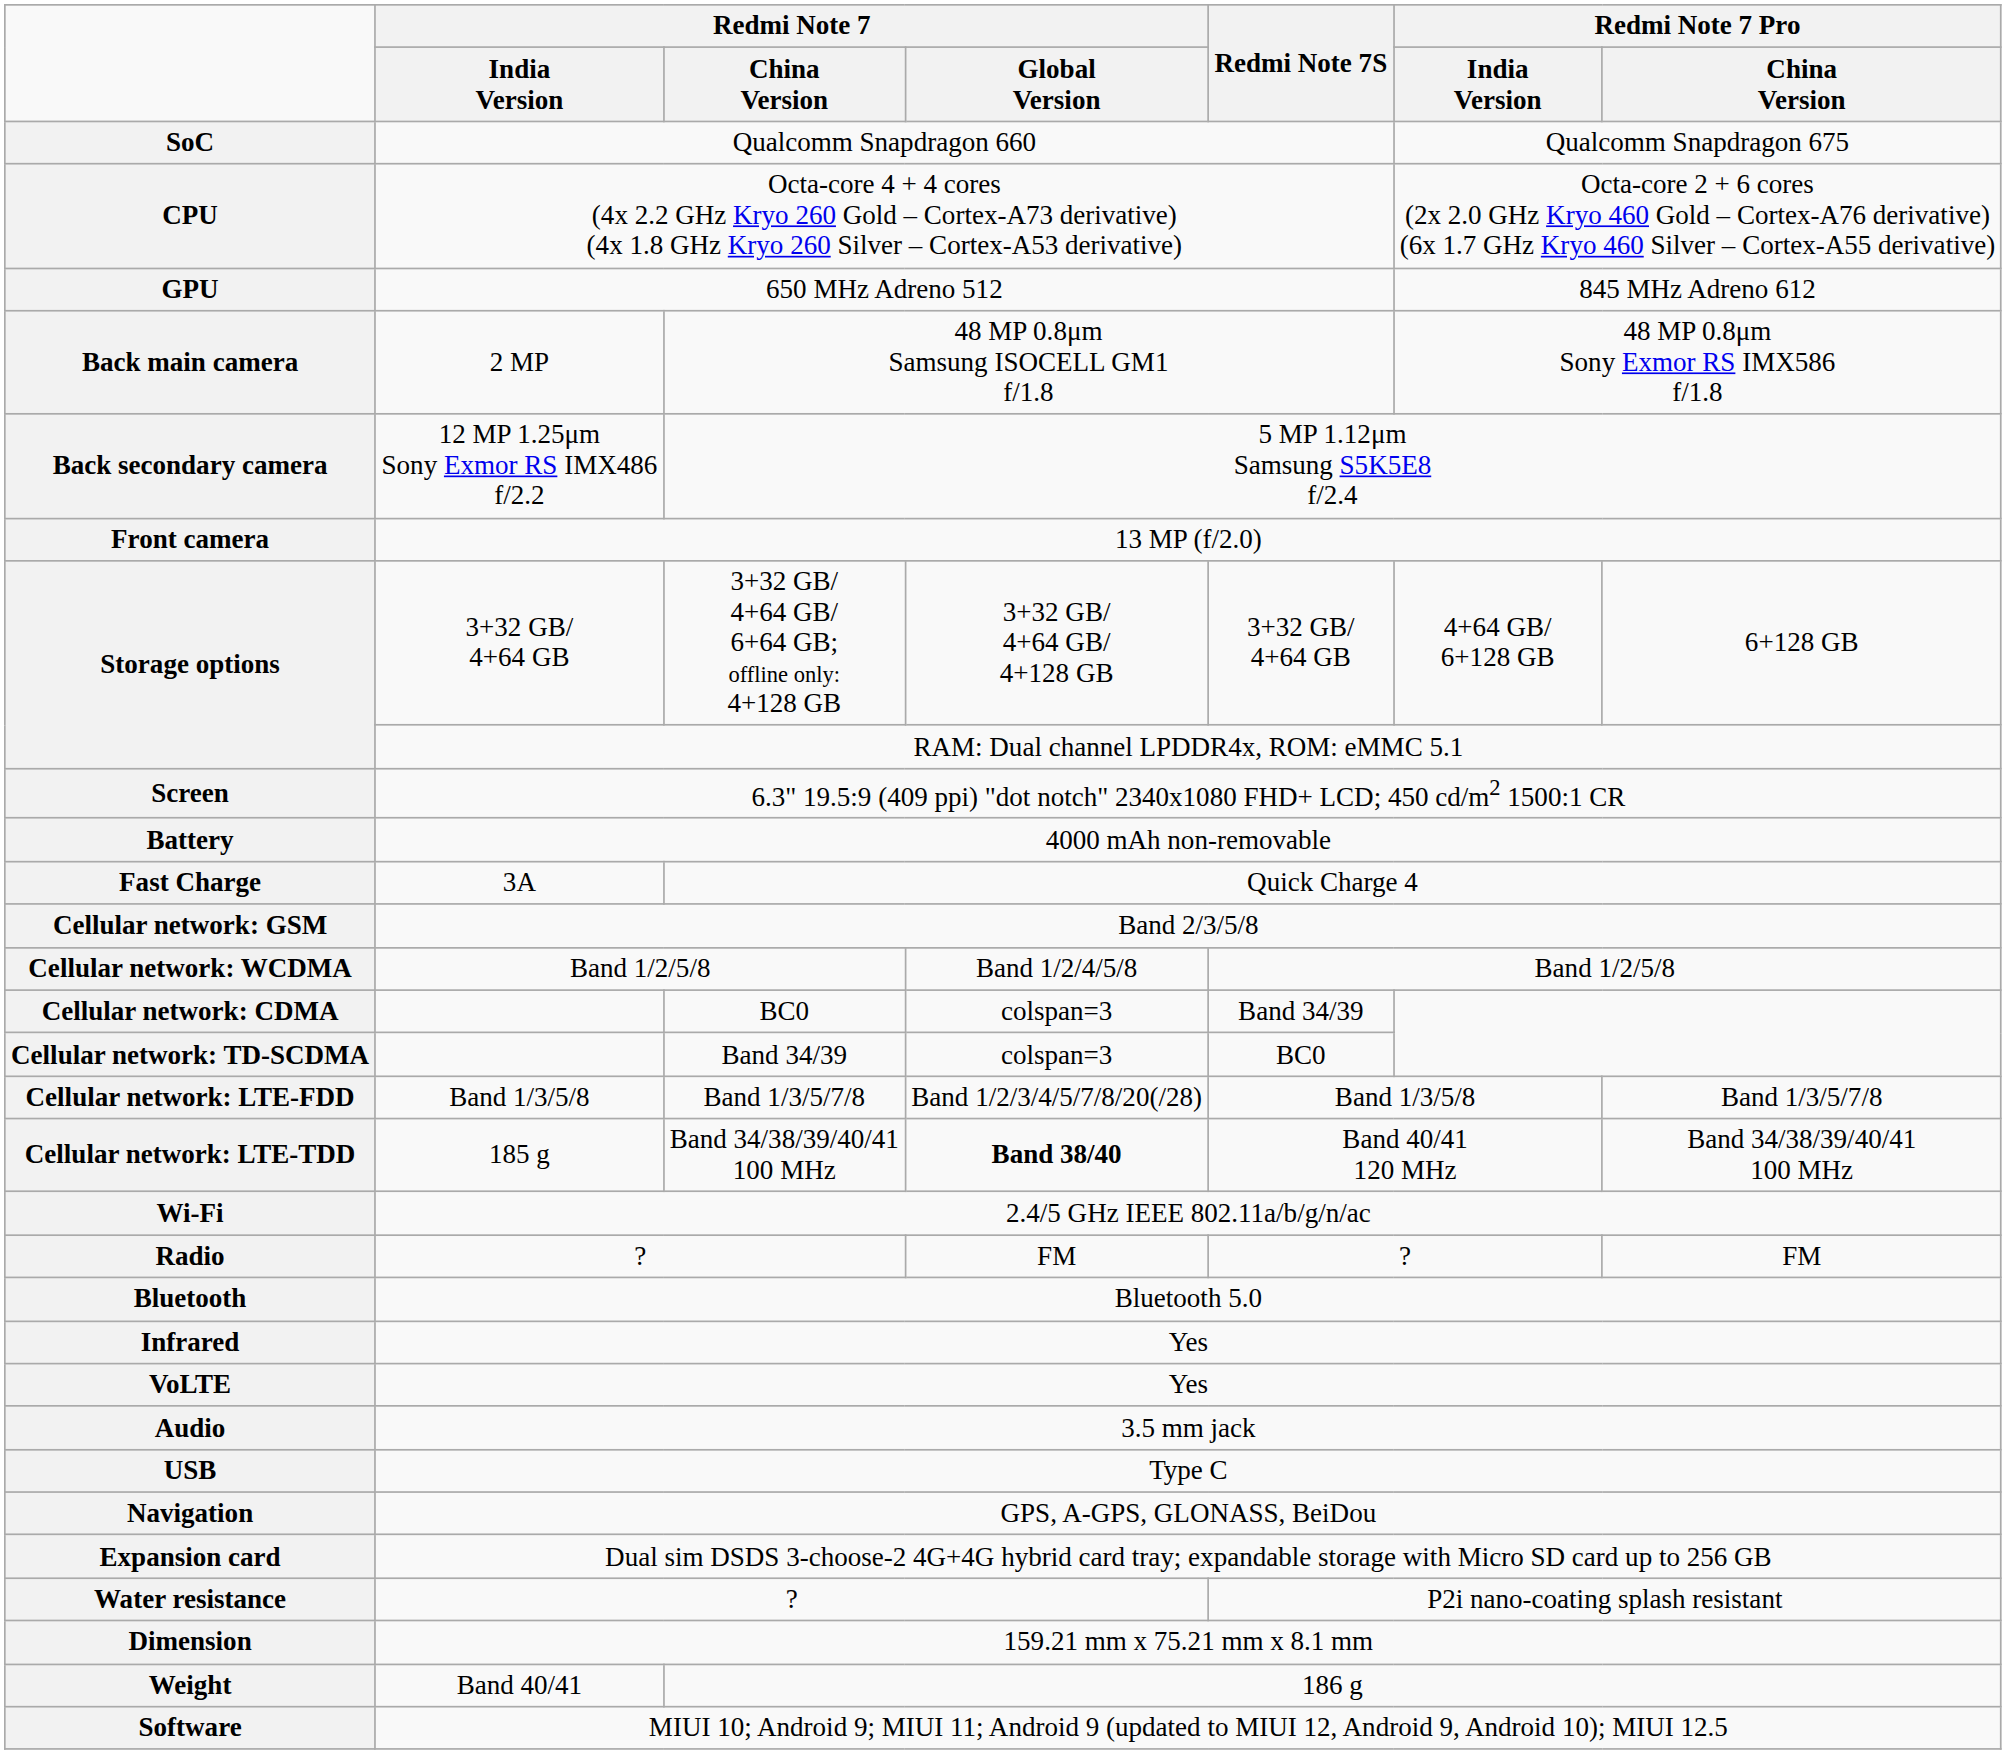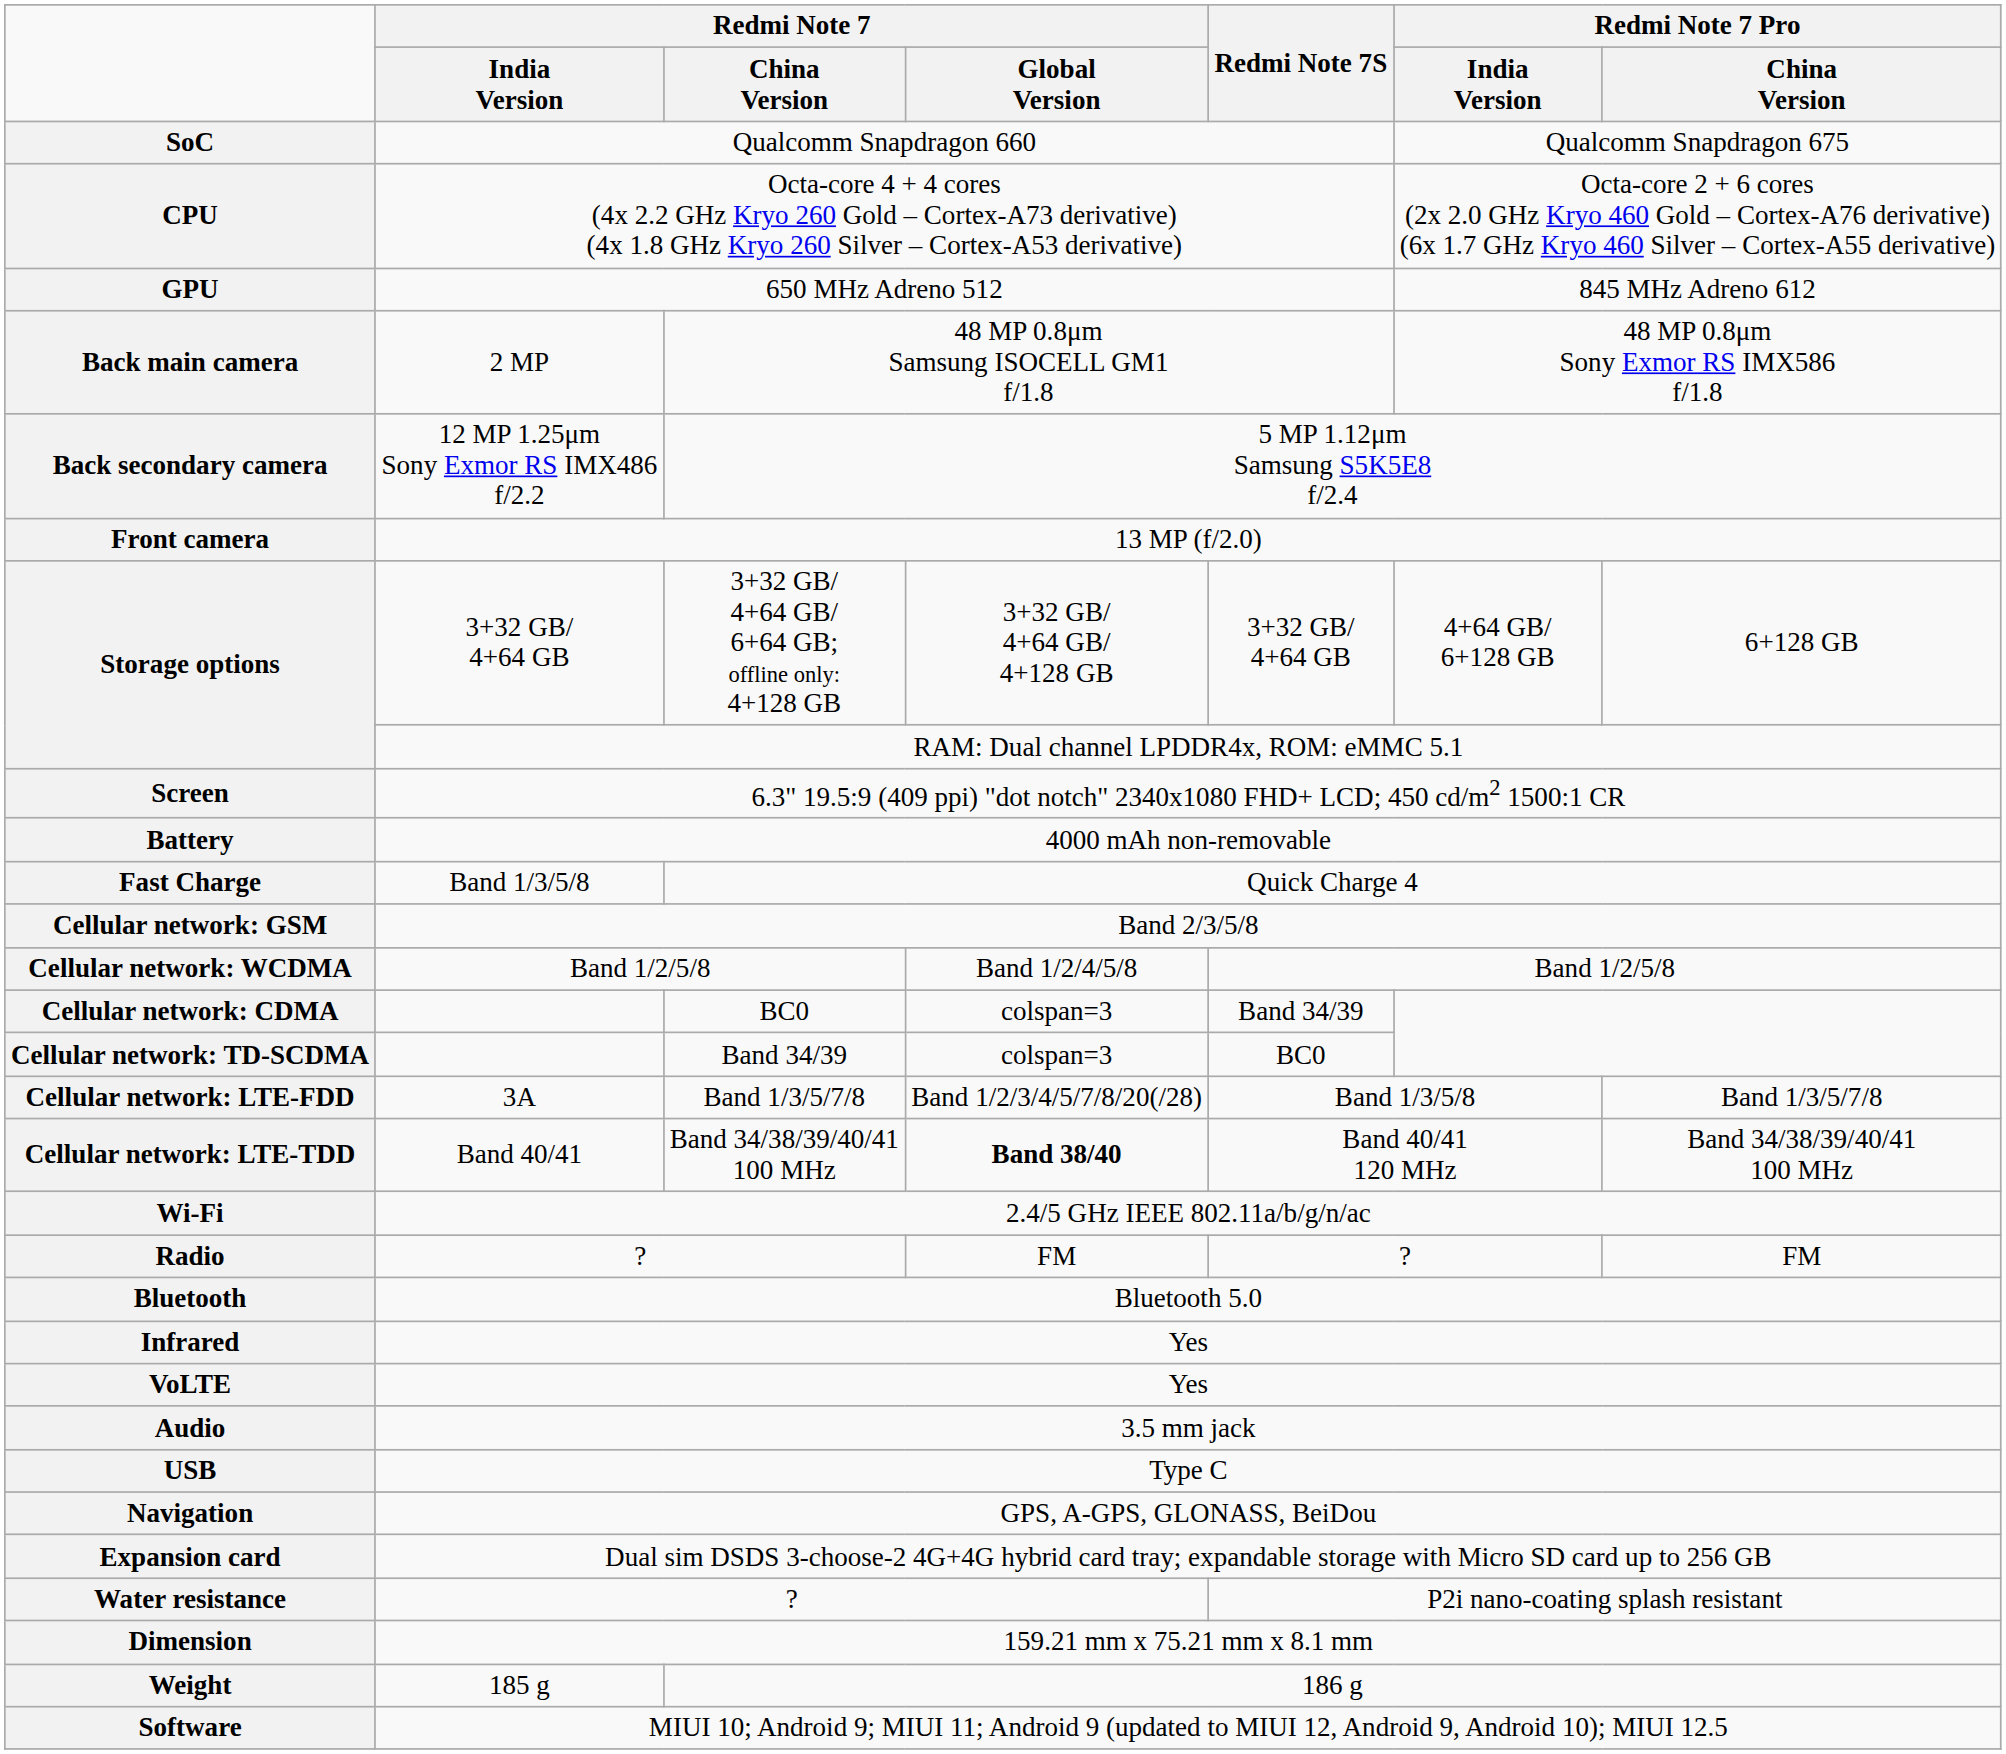(519, 882) 3A -> (519, 882) Band 1/3/5/8
(519, 1096) Band 1/3/5/8 -> (519, 1096) 3A
(519, 1154) 185 g -> (519, 1154) Band 40/41
(519, 1684) Band 40/41 -> (519, 1684) 185 g
